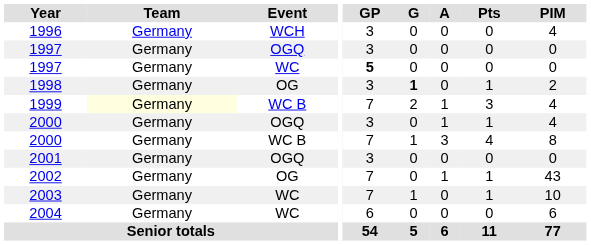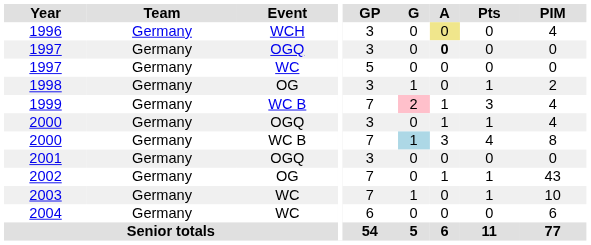(445, 31) no background -> (445, 31) khaki background
(445, 49) normal -> (445, 49) bold
(370, 67) bold -> (370, 67) normal
(414, 85) bold -> (414, 85) normal
(162, 104) lightyellow background -> (162, 104) no background
(414, 104) no background -> (414, 104) pink background
(414, 140) no background -> (414, 140) lightblue background
